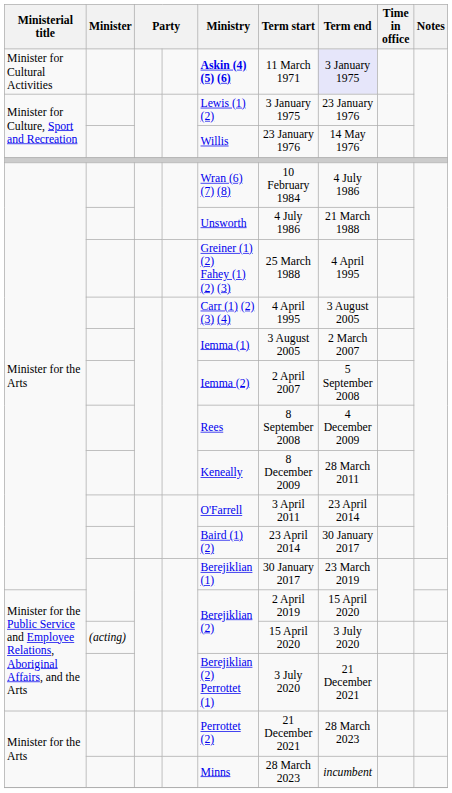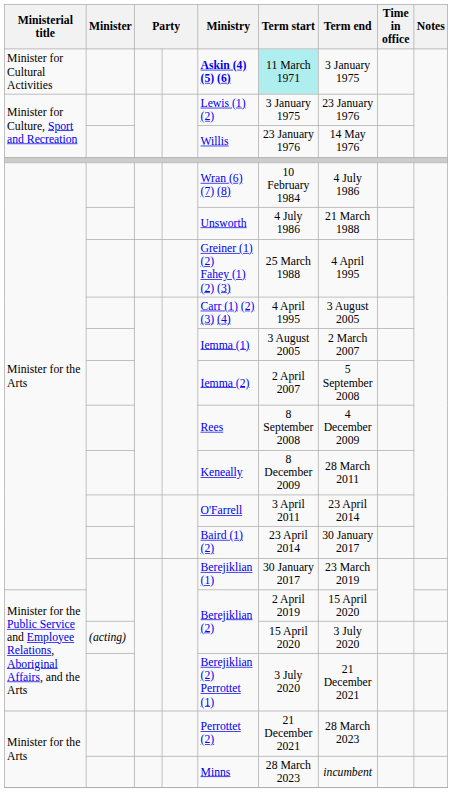(288, 71) no background -> (288, 71) paleturquoise background
(348, 71) lavender background -> (348, 71) no background
